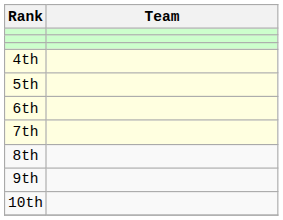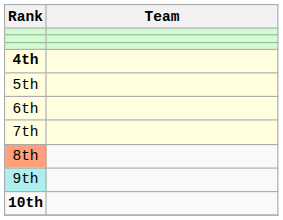(26, 61) normal -> (26, 61) bold
(26, 156) no background -> (26, 156) lightsalmon background
(26, 180) no background -> (26, 180) paleturquoise background
(26, 203) normal -> (26, 203) bold
